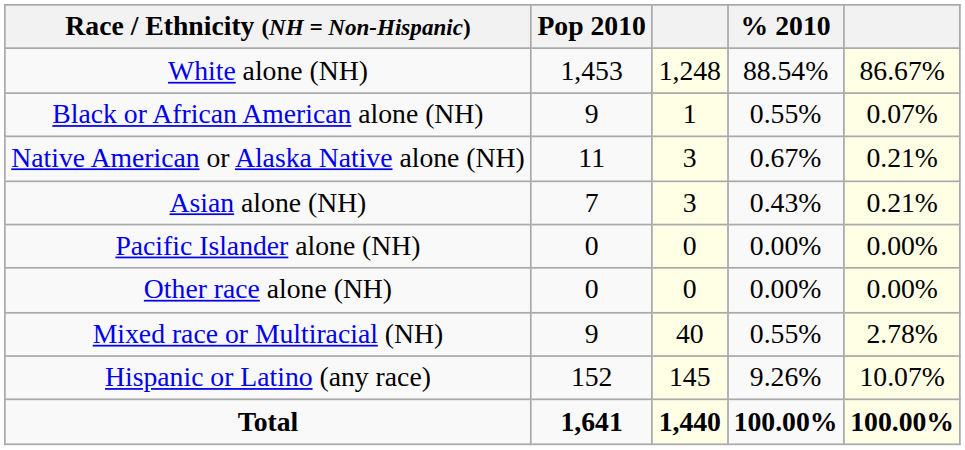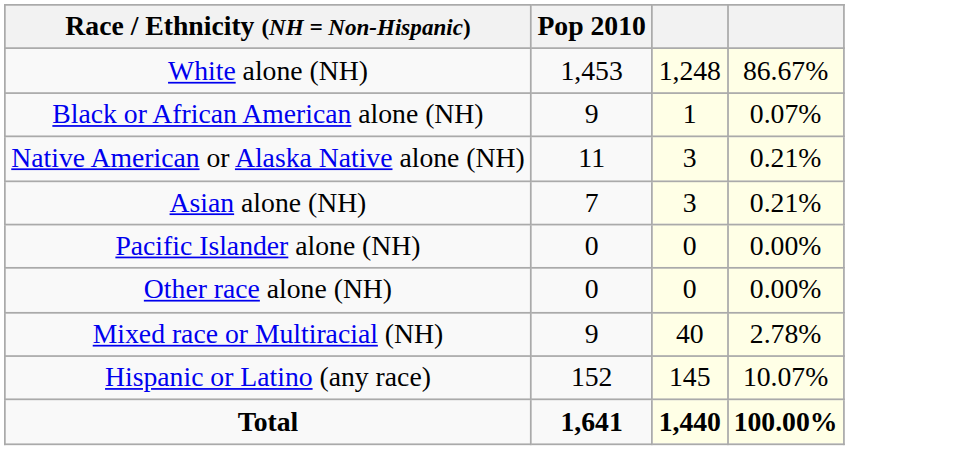- column: (786, 26)
